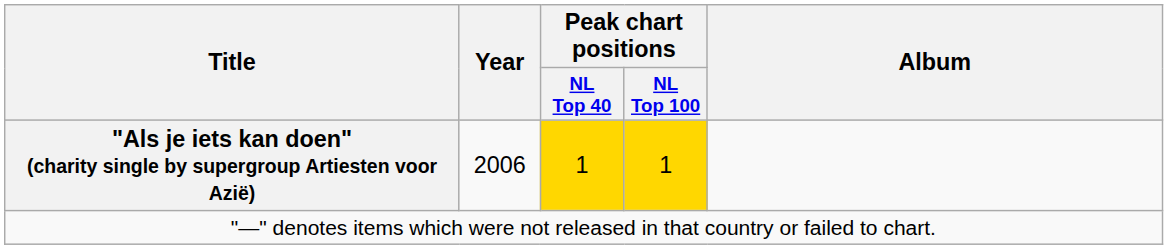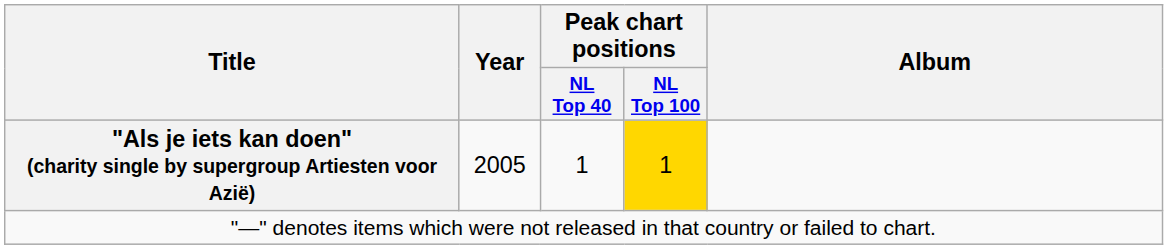(500, 165) 2006 -> (500, 165) 2005
(582, 165) gold background -> (582, 165) no background
